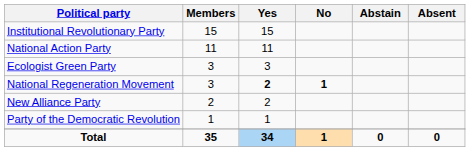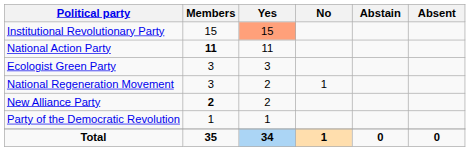(267, 31) no background -> (267, 31) lightsalmon background
(211, 48) normal -> (211, 48) bold
(267, 84) bold -> (267, 84) normal
(324, 84) bold -> (324, 84) normal
(211, 102) normal -> (211, 102) bold
